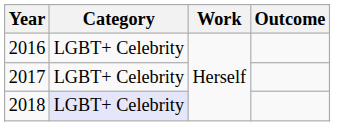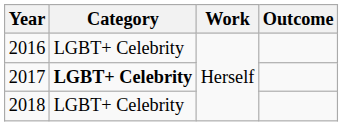(119, 76) normal -> (123, 76) bold
(119, 105) lavender background -> (119, 105) no background
